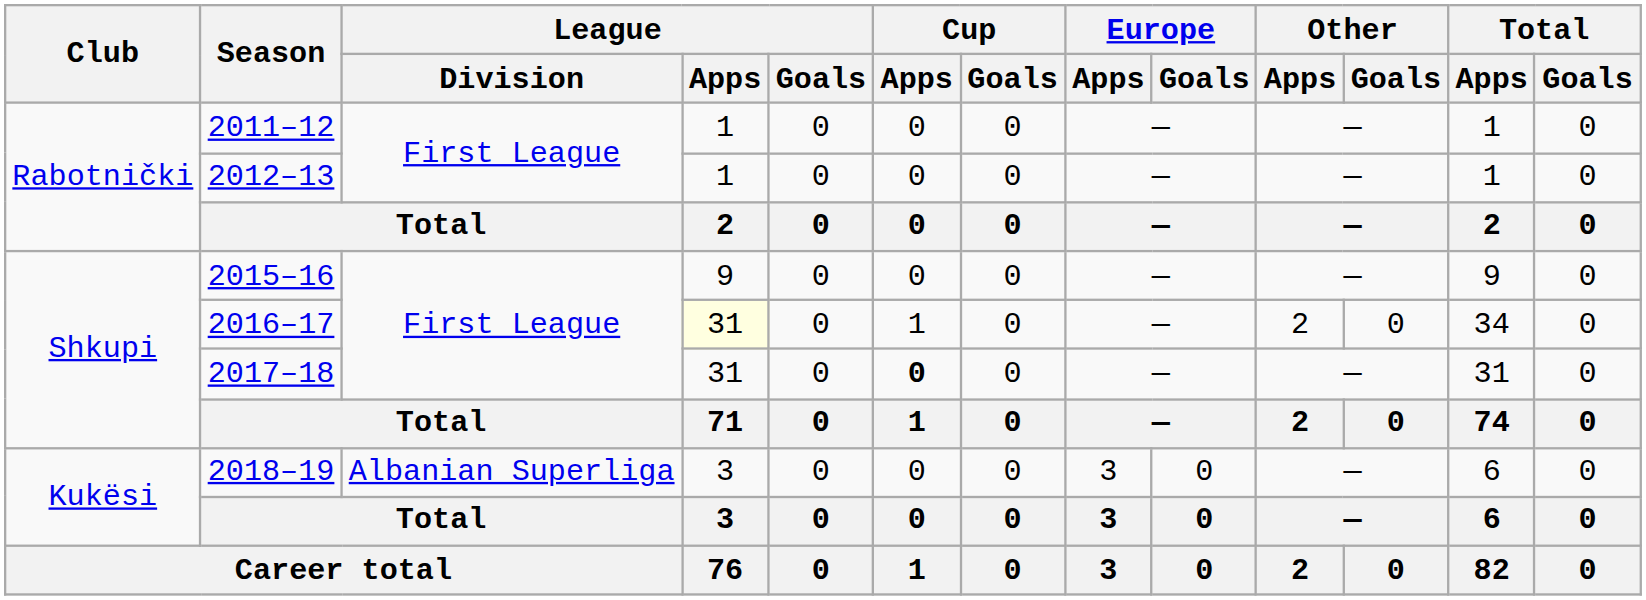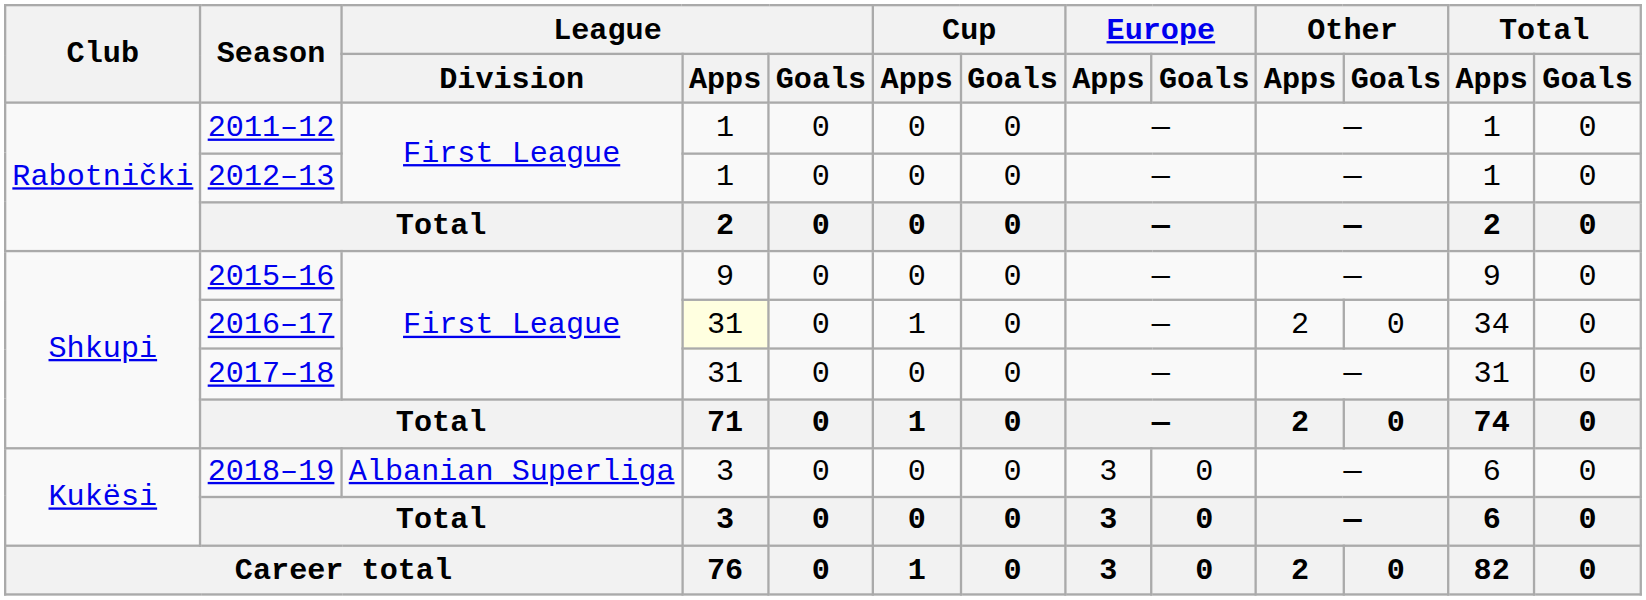(917, 374) bold -> (917, 374) normal
